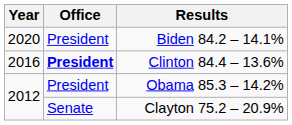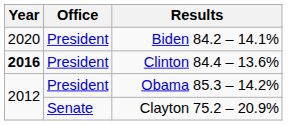(24, 62) normal -> (24, 62) bold
(80, 62) bold -> (78, 62) normal
